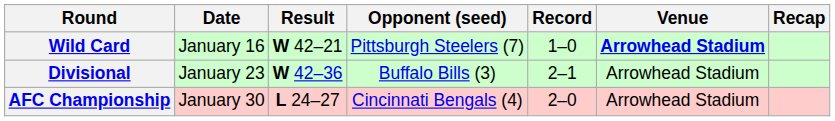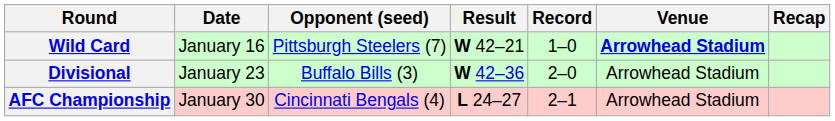columns swapped: (437, 18) <-> (308, 18)
(562, 73) 2–1 -> (562, 73) 2–0
(562, 101) 2–0 -> (562, 101) 2–1
